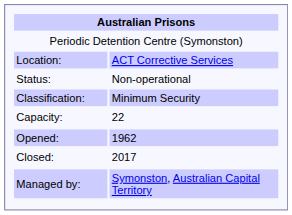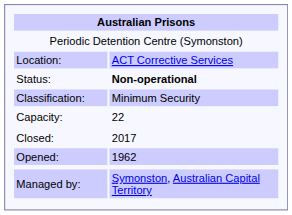(151, 79) normal -> (154, 79) bold
rows swapped: (38, 138) <-> (35, 157)
